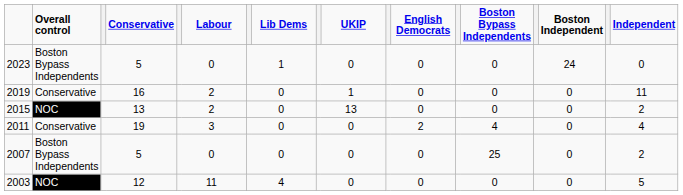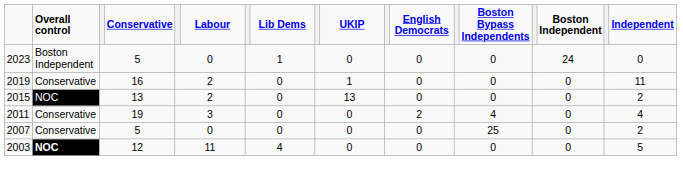(67, 65) Boston Bypass Independents -> (64, 59) Boston Independent
(67, 154) Boston Bypass Independents -> (66, 131) Conservative
(47, 183) normal -> (47, 148) bold
